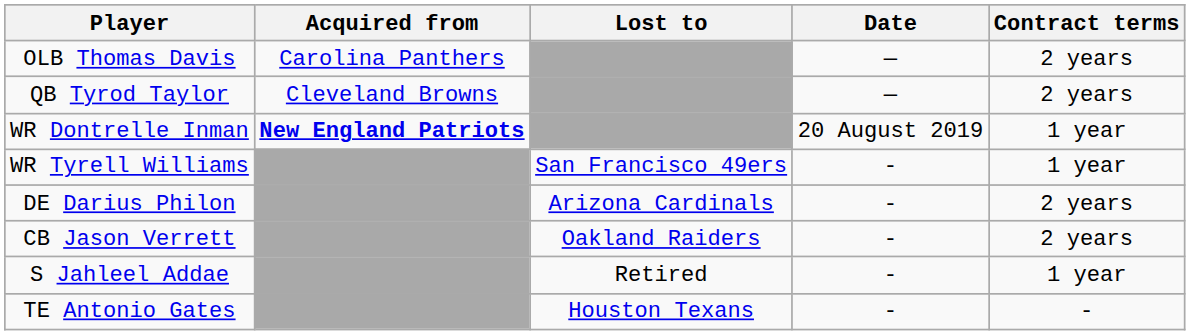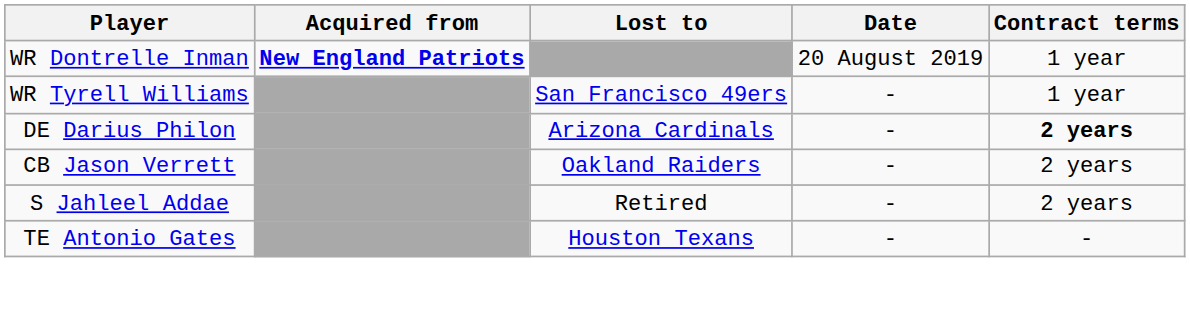- row: (129, 59)
- row: (129, 95)
(1087, 203) normal -> (1087, 131) bold
(1087, 275) 1 year -> (1087, 203) 2 years
